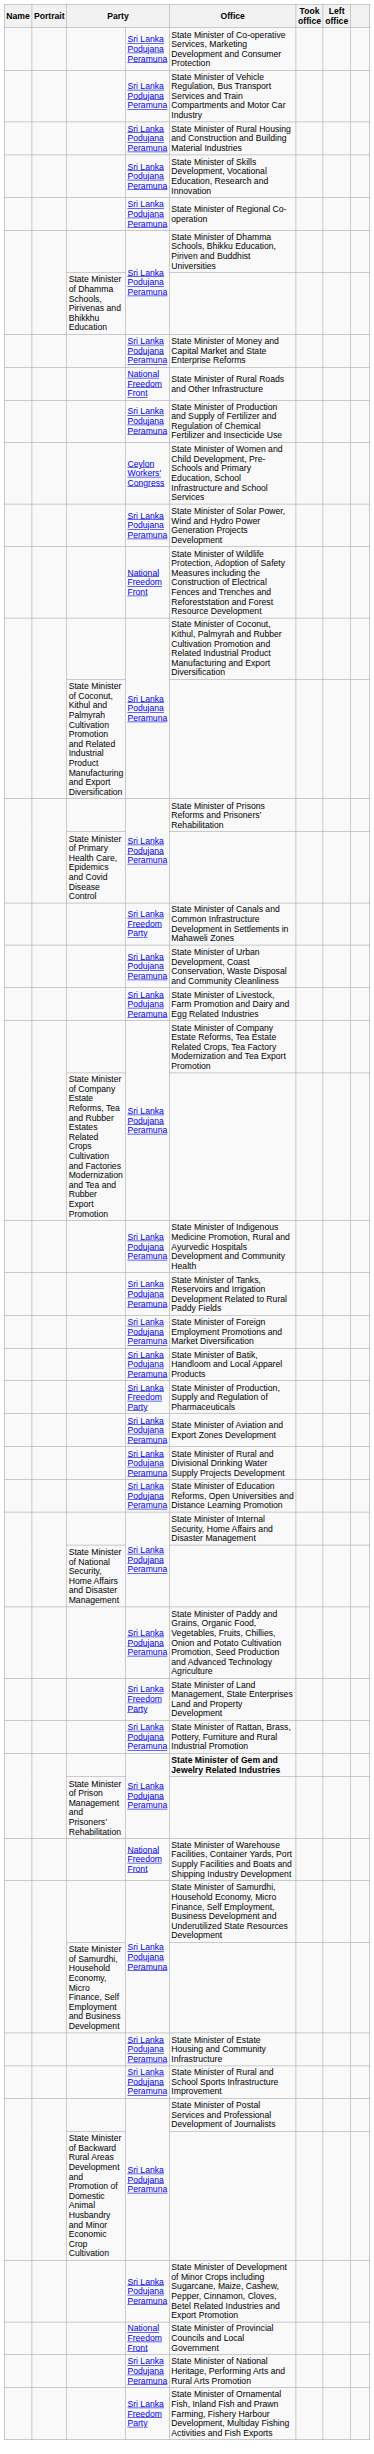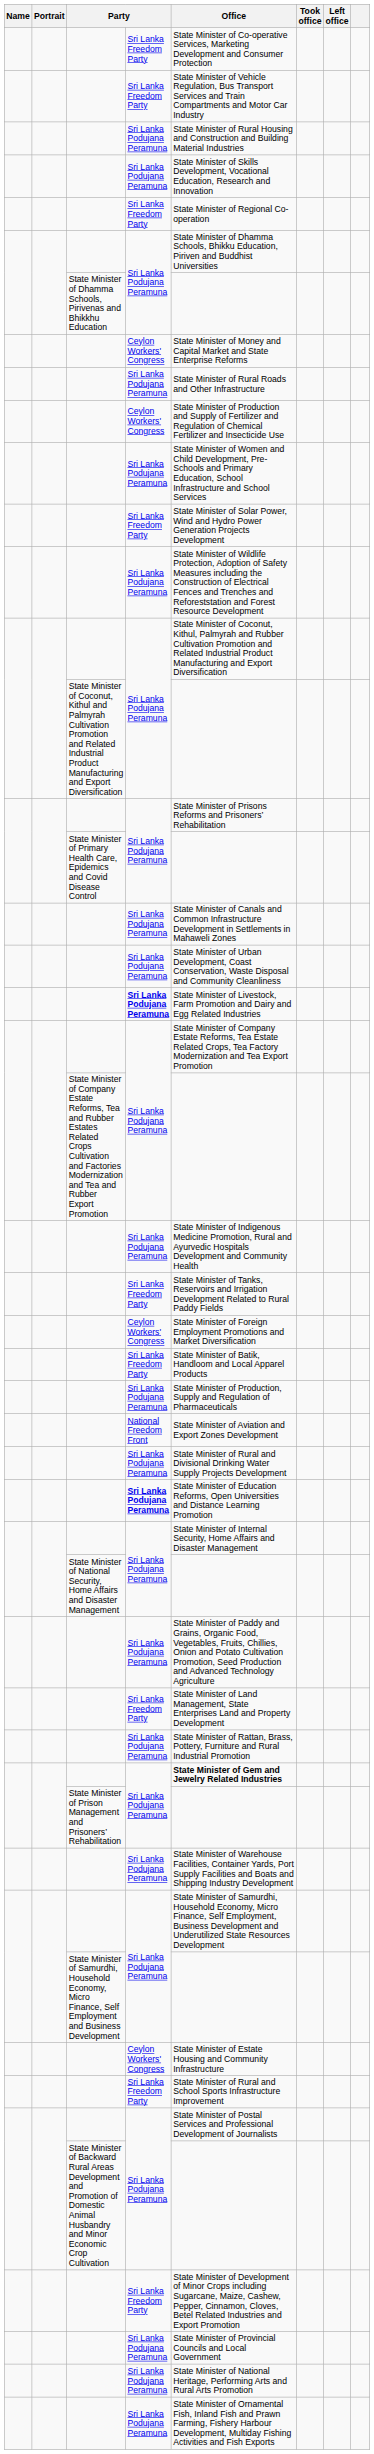(147, 49) Sri Lanka Podujana Peramuna -> (146, 49) Sri Lanka Freedom Party
(147, 96) Sri Lanka Podujana Peramuna -> (146, 96) Sri Lanka Freedom Party
(147, 214) Sri Lanka Podujana Peramuna -> (146, 214) Sri Lanka Freedom Party
(147, 351) Sri Lanka Podujana Peramuna -> (146, 351) Ceylon Workers' Congress
(145, 384) National Freedom Front -> (147, 384) Sri Lanka Podujana Peramuna
(147, 422) Sri Lanka Podujana Peramuna -> (146, 422) Ceylon Workers' Congress
(146, 474) Ceylon Workers' Congress -> (147, 474) Sri Lanka Podujana Peramuna
(147, 526) Sri Lanka Podujana Peramuna -> (146, 526) Sri Lanka Freedom Party
(145, 583) National Freedom Front -> (147, 583) Sri Lanka Podujana Peramuna
(146, 924) Sri Lanka Freedom Party -> (147, 924) Sri Lanka Podujana Peramuna
(147, 1005) normal -> (148, 1005) bold
(147, 1294) Sri Lanka Podujana Peramuna -> (146, 1294) Sri Lanka Freedom Party
(147, 1332) Sri Lanka Podujana Peramuna -> (146, 1332) Ceylon Workers' Congress
(147, 1365) Sri Lanka Podujana Peramuna -> (146, 1365) Sri Lanka Freedom Party
(146, 1398) Sri Lanka Freedom Party -> (147, 1398) Sri Lanka Podujana Peramuna
(147, 1431) Sri Lanka Podujana Peramuna -> (145, 1431) National Freedom Front
(147, 1496) normal -> (148, 1501) bold
(145, 1860) National Freedom Front -> (147, 1869) Sri Lanka Podujana Peramuna
(147, 2050) Sri Lanka Podujana Peramuna -> (146, 2059) Ceylon Workers' Congress
(147, 2082) Sri Lanka Podujana Peramuna -> (146, 2092) Sri Lanka Freedom Party
(147, 2291) Sri Lanka Podujana Peramuna -> (146, 2301) Sri Lanka Freedom Party
(145, 2339) National Freedom Front -> (147, 2348) Sri Lanka Podujana Peramuna
(146, 2414) Sri Lanka Freedom Party -> (147, 2424) Sri Lanka Podujana Peramuna
